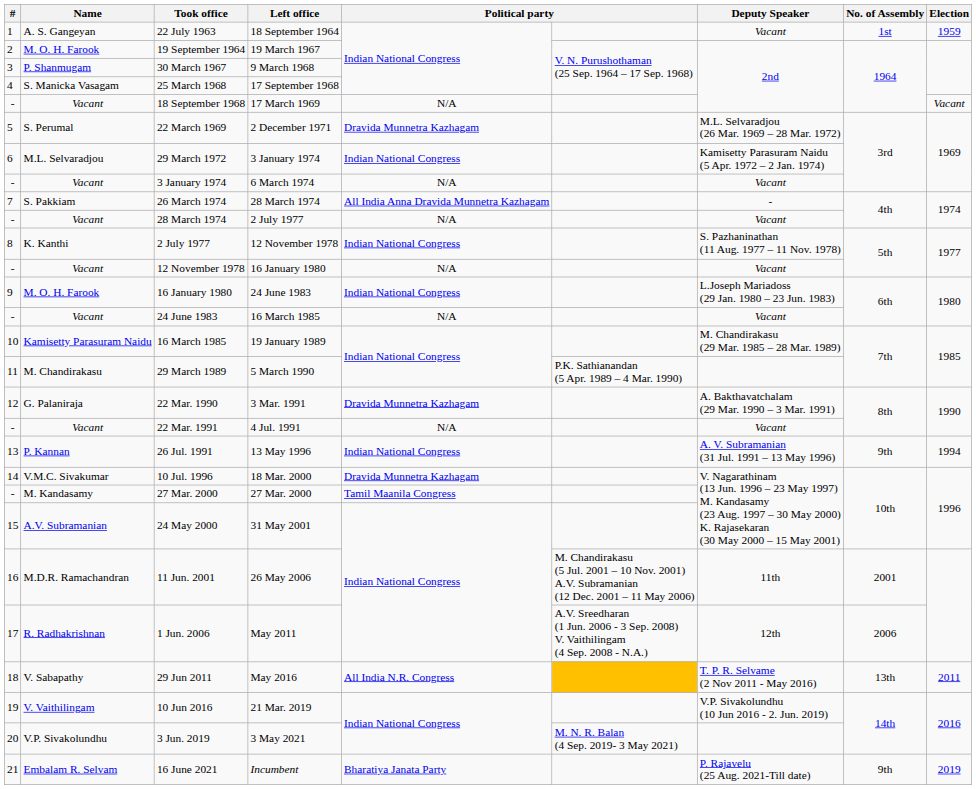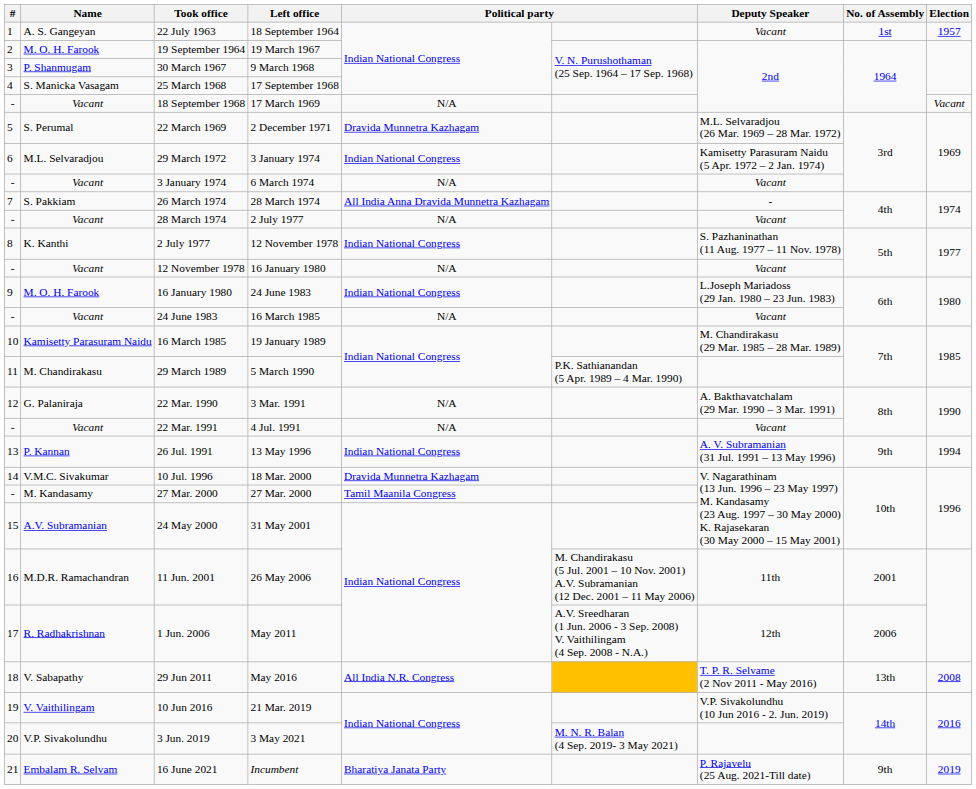(949, 31) 1959 -> (949, 31) 1957
(412, 402) Dravida Munnetra Kazhagam -> (447, 402) N/A
(949, 677) 2011 -> (949, 677) 2008
